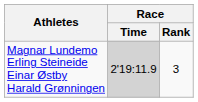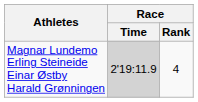(176, 69) 3 -> (176, 69) 4
